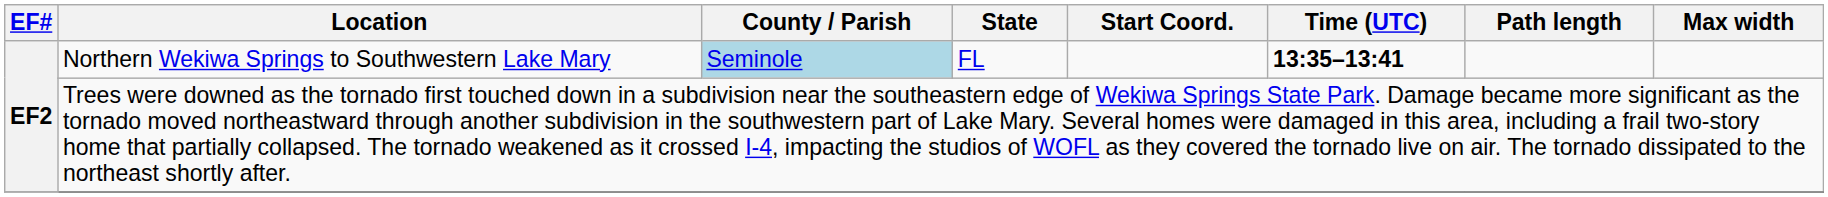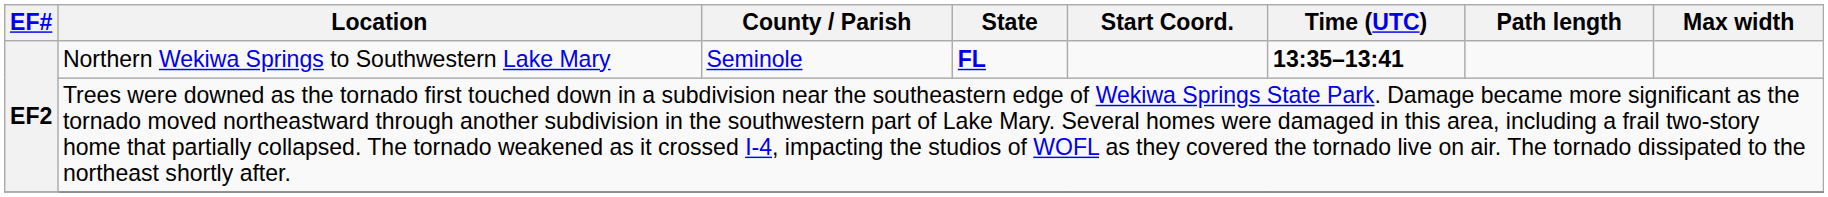(754, 59) lightblue background -> (754, 59) no background
(971, 59) normal -> (972, 59) bold
